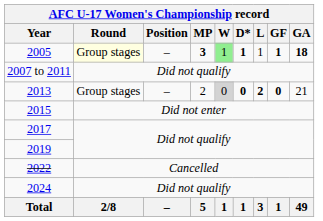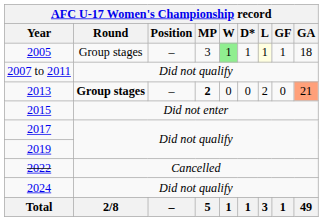(108, 52) lightyellow background -> (111, 52) no background
(203, 52) bold -> (207, 52) normal
(243, 52) bold -> (248, 52) normal
(260, 52) no background -> (265, 52) lightyellow background
(278, 52) bold -> (283, 52) normal
(302, 52) bold -> (306, 52) normal
(108, 91) normal -> (111, 91) bold
(203, 91) normal -> (207, 91) bold
(224, 91) lightgrey background -> (229, 91) no background
(243, 91) bold -> (248, 91) normal
(260, 91) bold -> (265, 91) normal
(278, 91) bold -> (283, 91) normal
(302, 91) no background -> (306, 91) lightsalmon background
